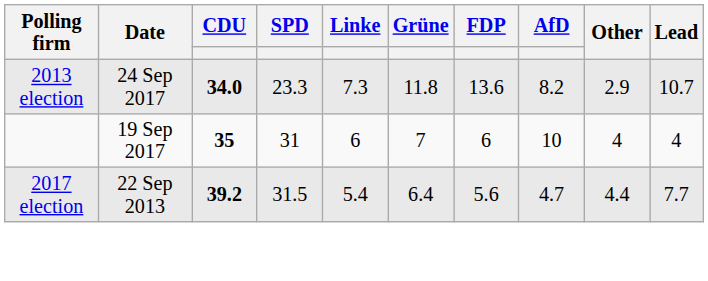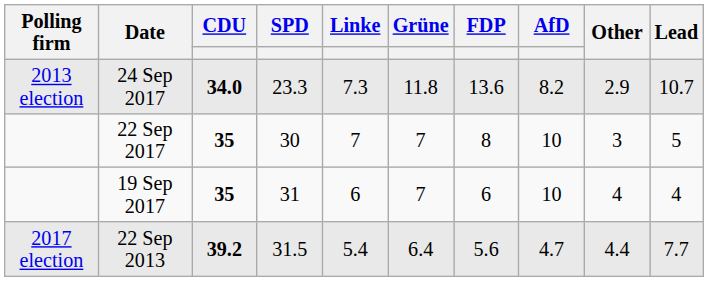+ row: (145, 141)
